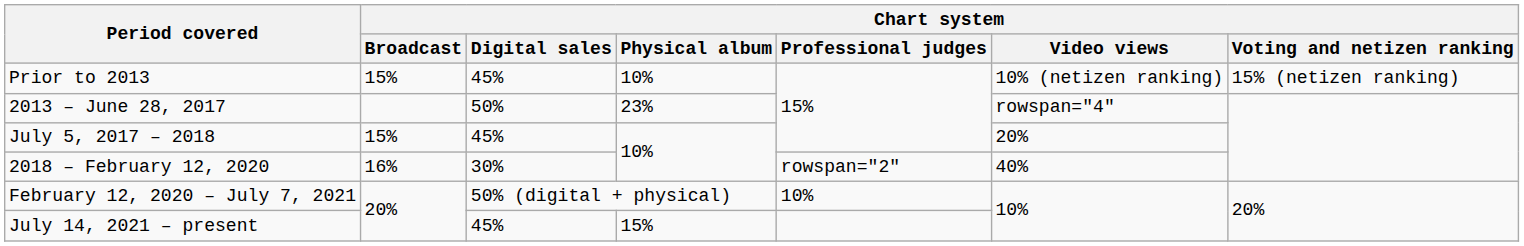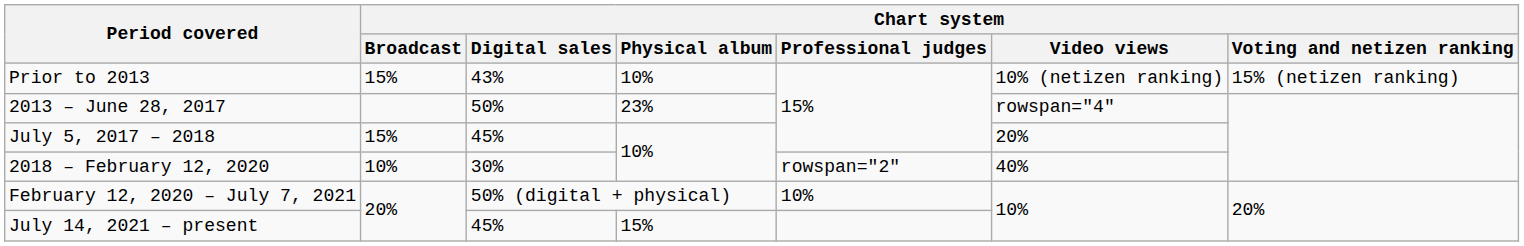(487, 78) 45% -> (487, 78) 43%
(381, 167) 16% -> (381, 167) 10%
